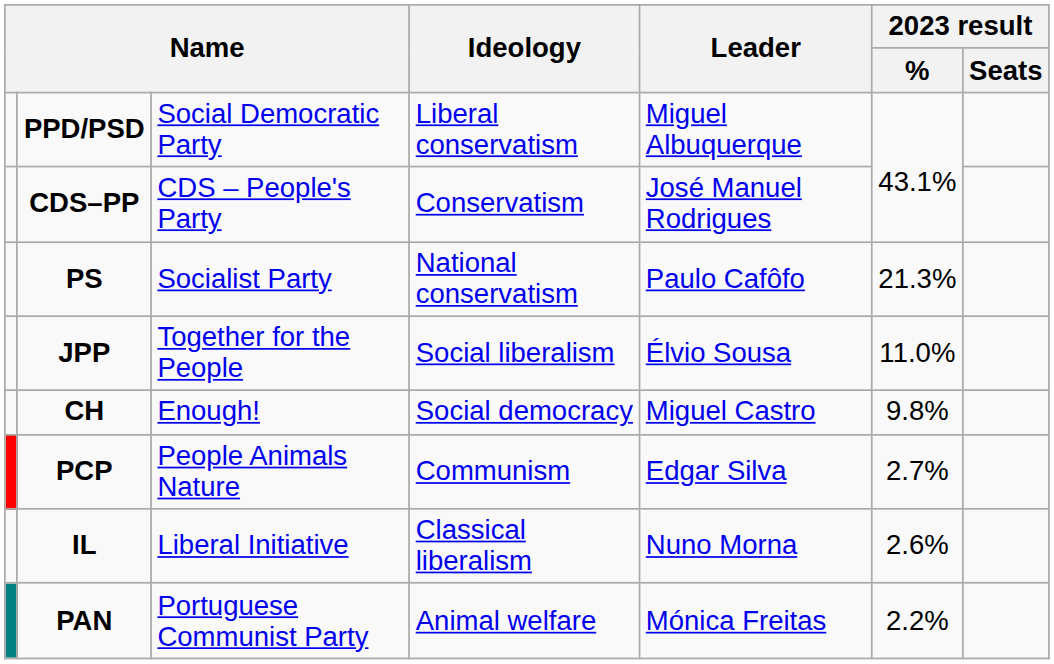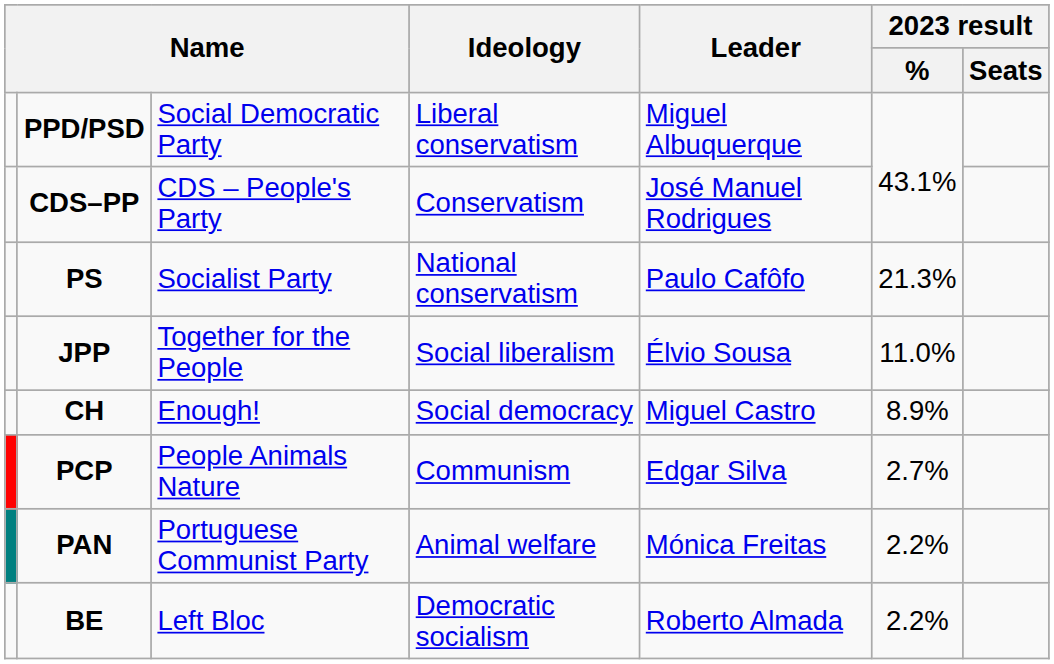(917, 412) 9.8% -> (917, 412) 8.9%
- row: (84, 545)
+ row: (84, 620)
